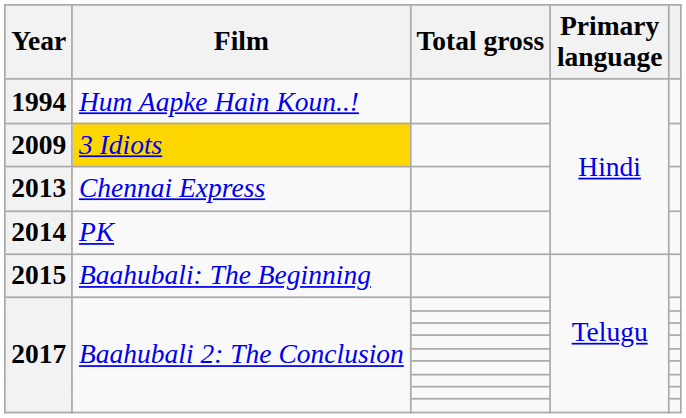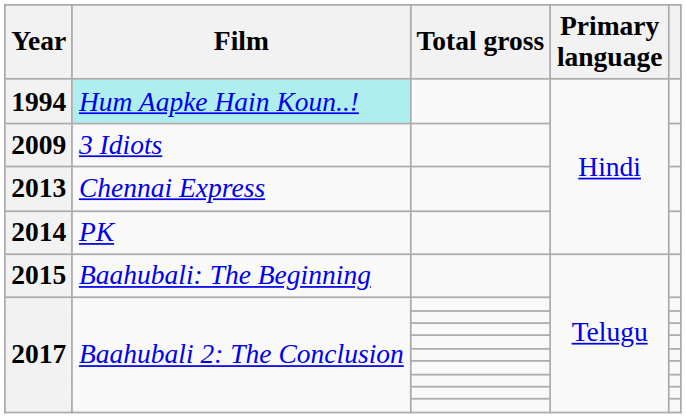(219, 100) no background -> (219, 100) paleturquoise background
(121, 144) gold background -> (121, 144) no background
